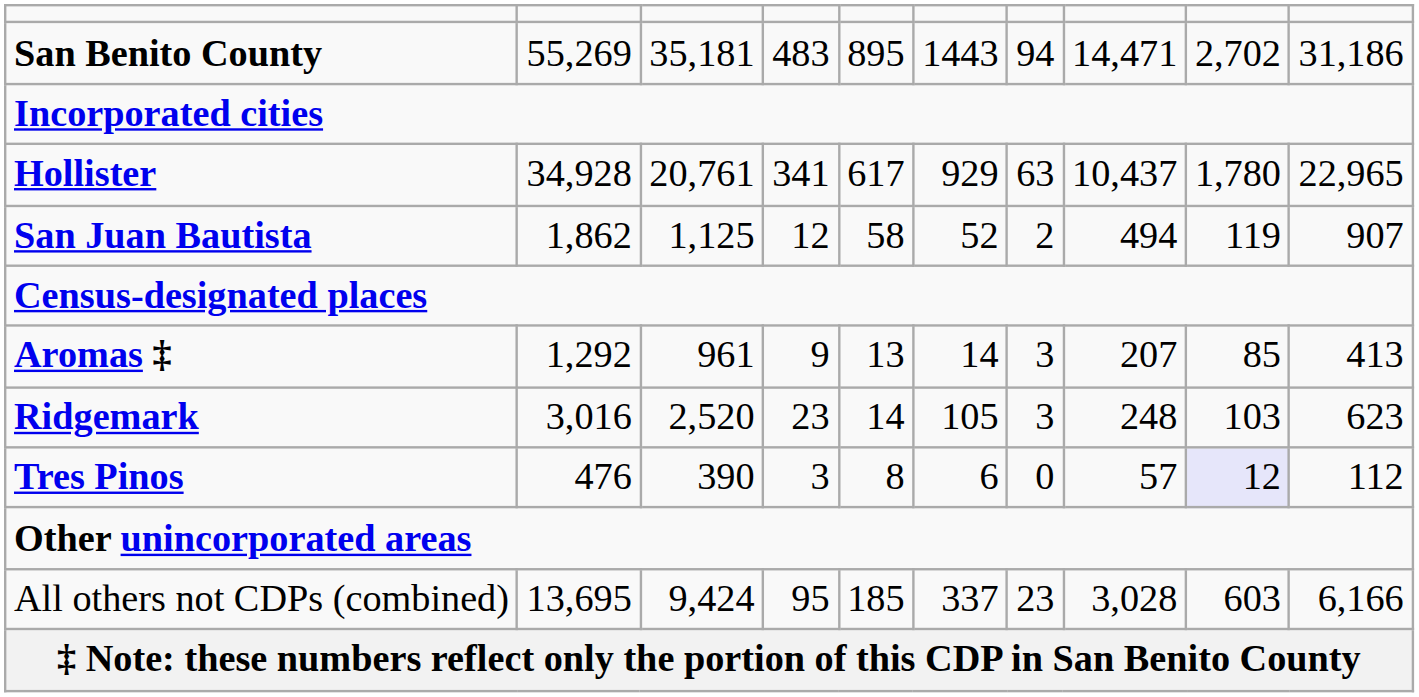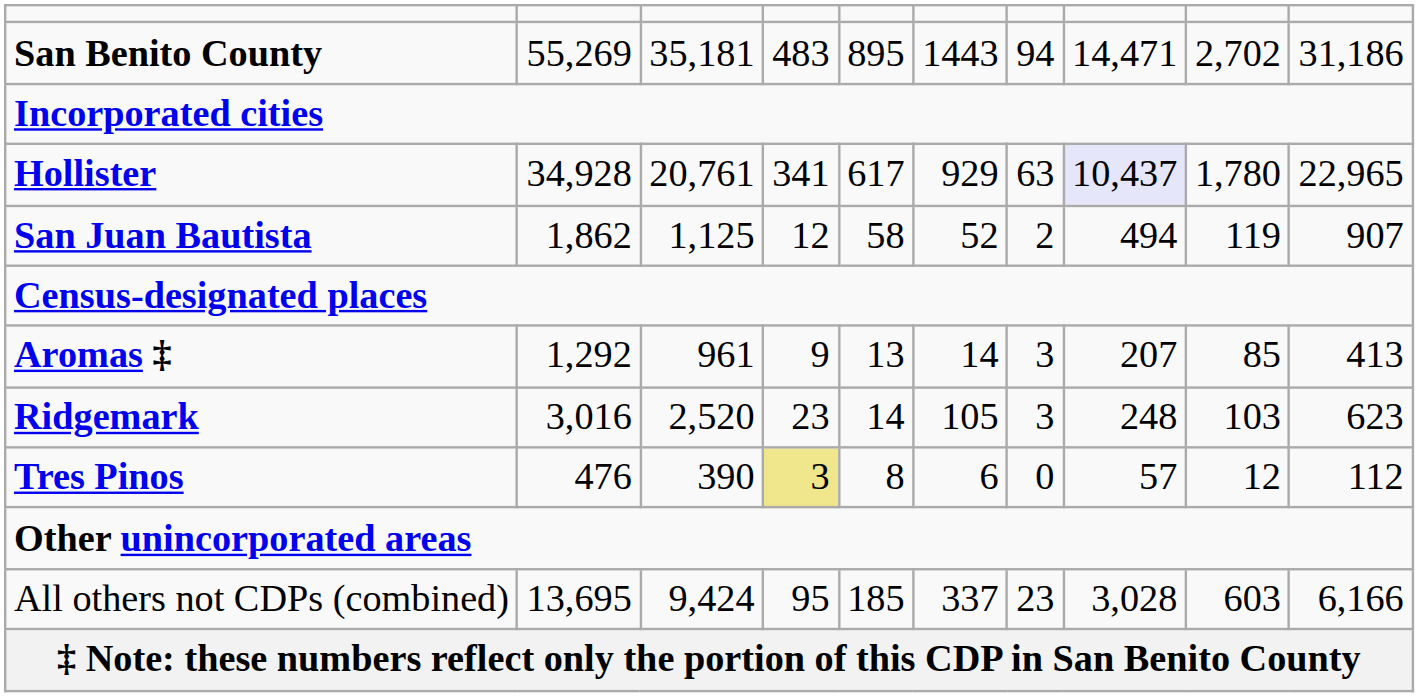(1125, 173) no background -> (1125, 173) lavender background
(820, 476) no background -> (820, 476) khaki background
(1262, 476) lavender background -> (1262, 476) no background
